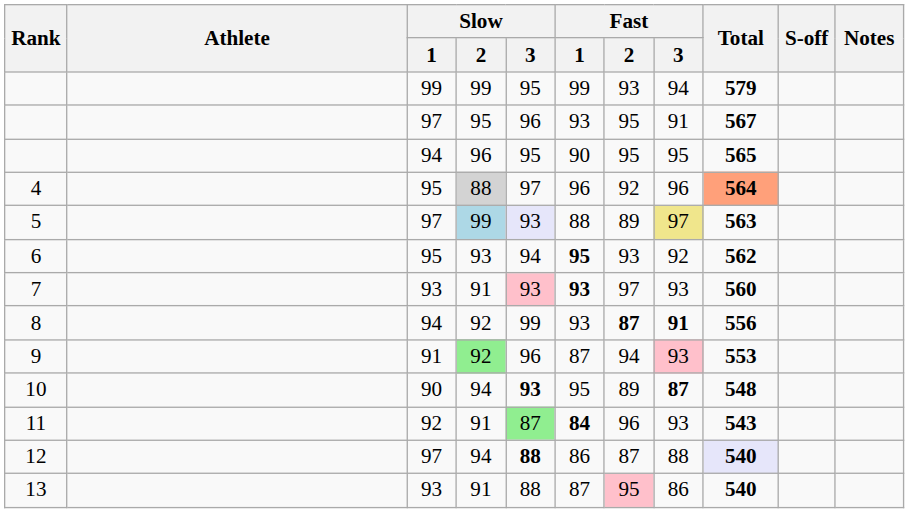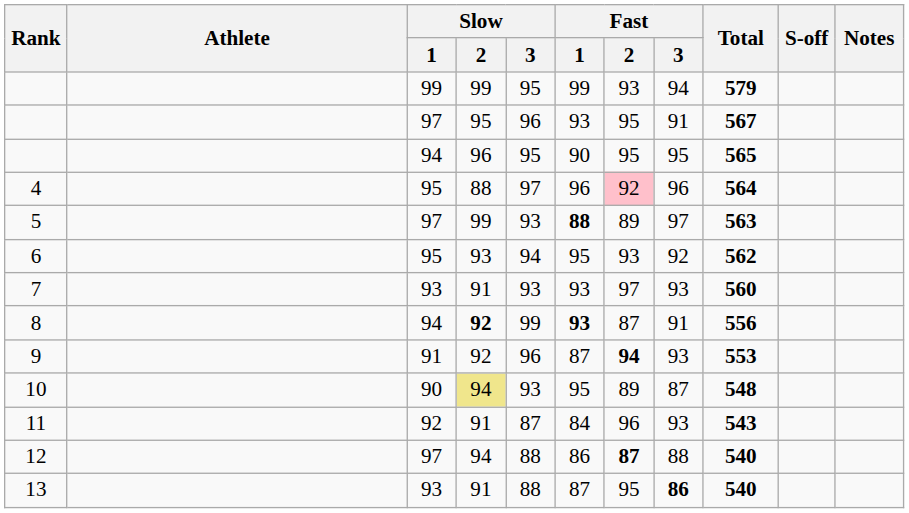(481, 188) lightgrey background -> (481, 188) no background
(629, 188) no background -> (629, 188) pink background
(741, 188) lightsalmon background -> (741, 188) no background
(481, 222) lightblue background -> (481, 222) no background
(530, 222) lavender background -> (530, 222) no background
(580, 222) normal -> (580, 222) bold
(678, 222) khaki background -> (678, 222) no background
(580, 255) bold -> (580, 255) normal
(530, 289) pink background -> (530, 289) no background
(580, 289) bold -> (580, 289) normal
(481, 322) normal -> (481, 322) bold
(580, 322) normal -> (580, 322) bold
(629, 322) bold -> (629, 322) normal
(678, 322) bold -> (678, 322) normal
(481, 356) lightgreen background -> (481, 356) no background
(629, 356) normal -> (629, 356) bold
(678, 356) pink background -> (678, 356) no background
(481, 389) no background -> (481, 389) khaki background
(530, 389) bold -> (530, 389) normal
(678, 389) bold -> (678, 389) normal
(530, 423) lightgreen background -> (530, 423) no background
(580, 423) bold -> (580, 423) normal
(530, 456) bold -> (530, 456) normal
(629, 456) normal -> (629, 456) bold
(741, 456) lavender background -> (741, 456) no background
(629, 490) pink background -> (629, 490) no background
(678, 490) normal -> (678, 490) bold
